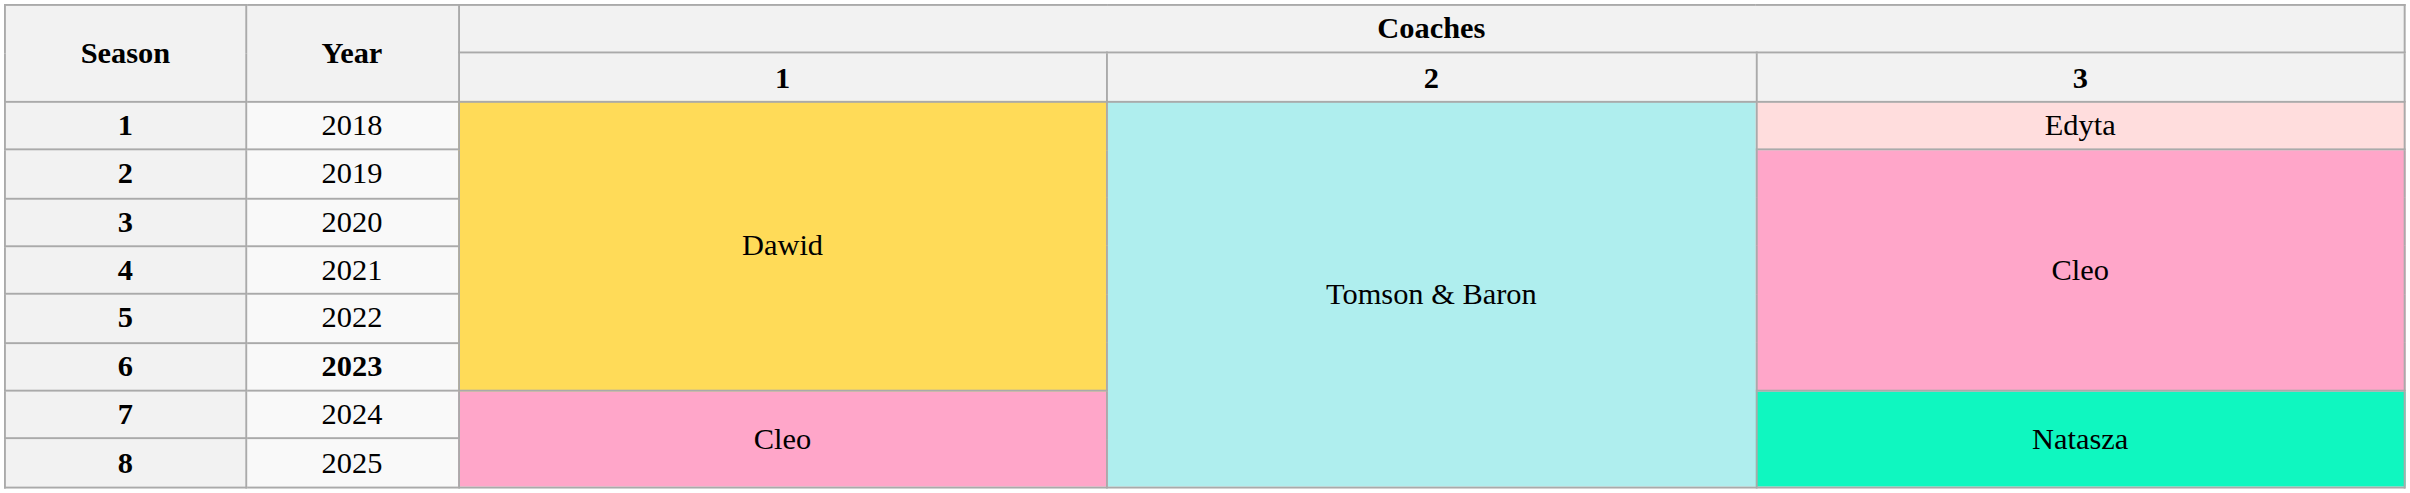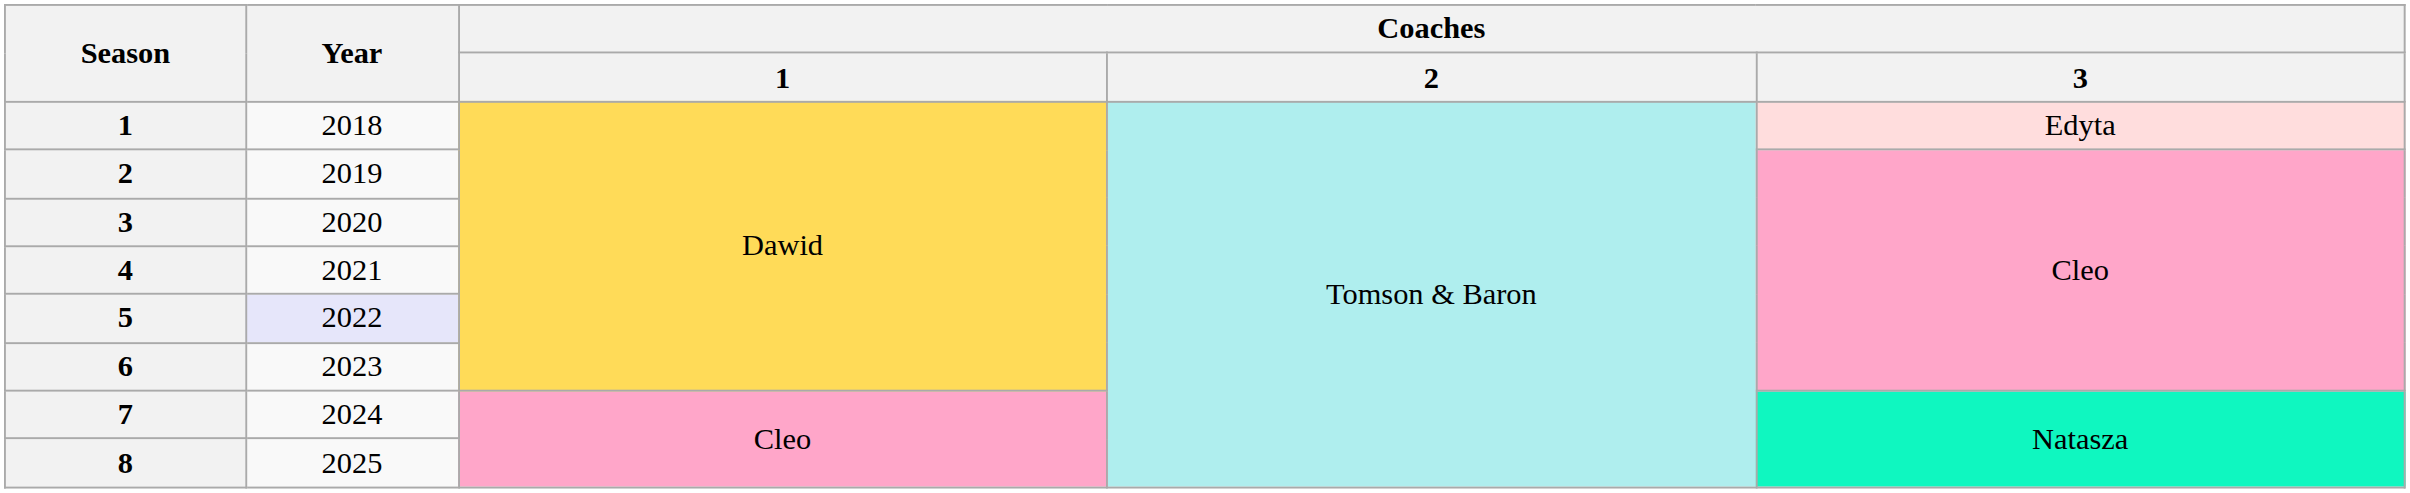(352, 317) no background -> (352, 317) lavender background
(352, 366) bold -> (352, 366) normal
